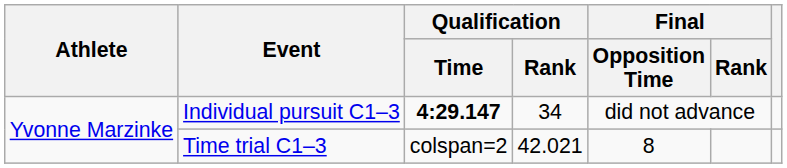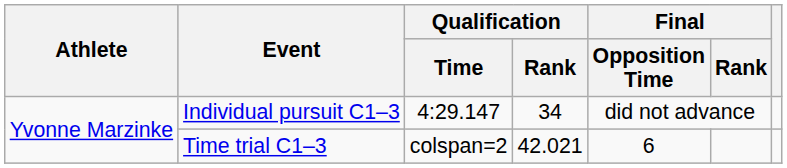(459, 113) bold -> (459, 113) normal
(649, 147) 8 -> (649, 147) 6
